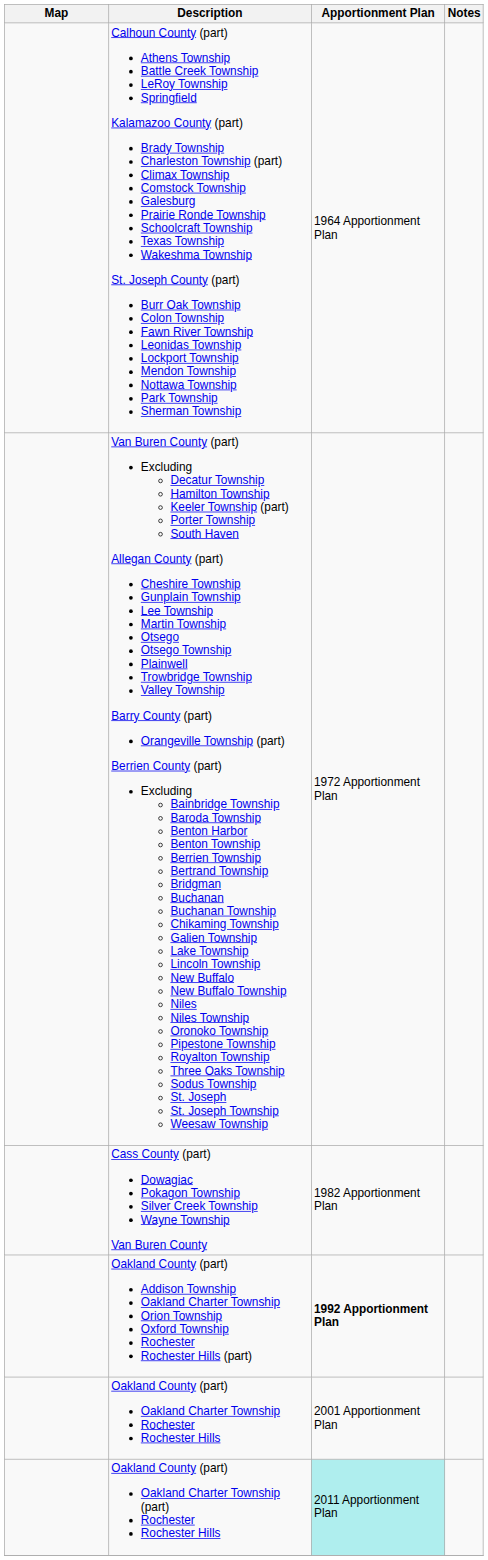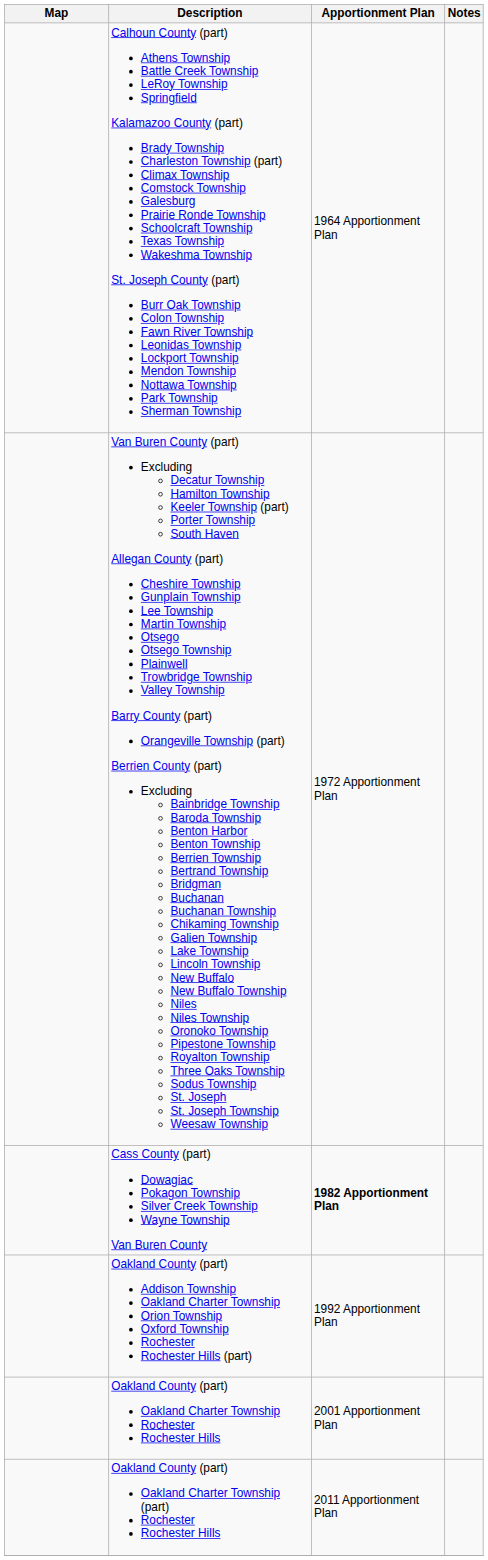(367, 1200) normal -> (371, 1200) bold
(371, 1315) bold -> (367, 1315) normal
(367, 1507) paleturquoise background -> (367, 1507) no background
